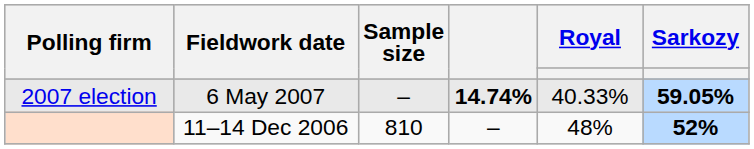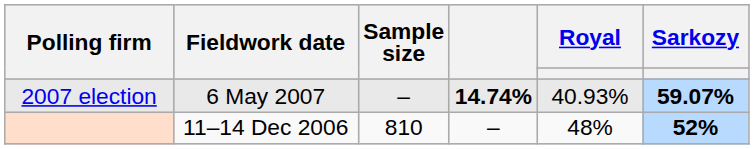(590, 95) 40.33% -> (590, 95) 40.93%
(695, 95) 59.05% -> (695, 95) 59.07%
